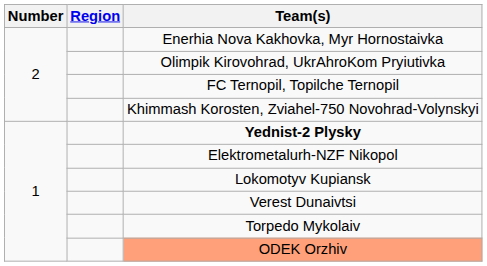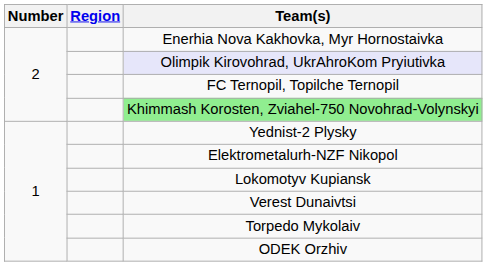(303, 62) no background -> (303, 62) lavender background
(303, 109) no background -> (303, 109) lightgreen background
(303, 132) bold -> (303, 132) normal
(303, 249) lightsalmon background -> (303, 249) no background
